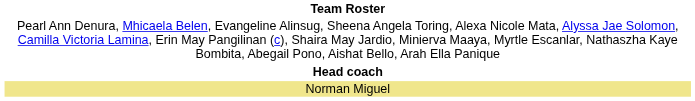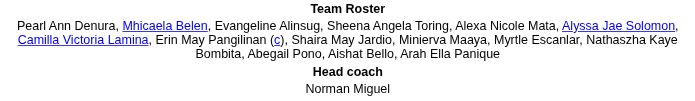(348, 89) khaki background -> (348, 89) no background
